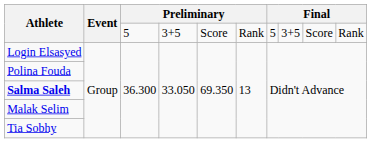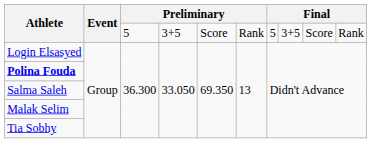(39, 71) normal -> (41, 71) bold
(39, 90) bold -> (37, 90) normal
